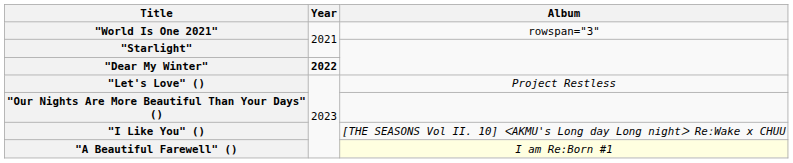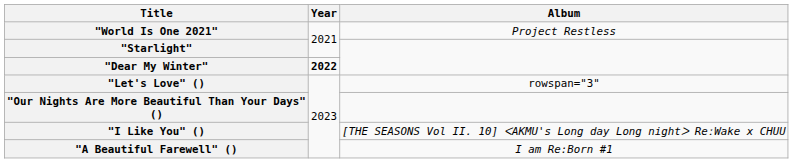(564, 31) rowspan="3" -> (564, 31) Project Restless
(564, 84) Project Restless -> (564, 84) rowspan="3"
(564, 149) lightyellow background -> (564, 149) no background
